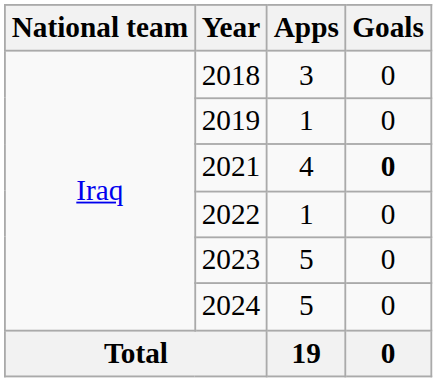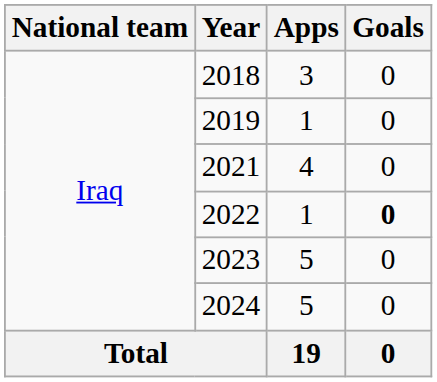(388, 167) bold -> (388, 167) normal
(388, 213) normal -> (388, 213) bold
